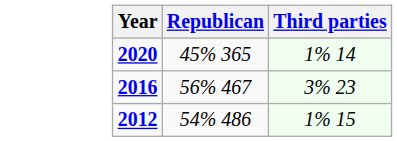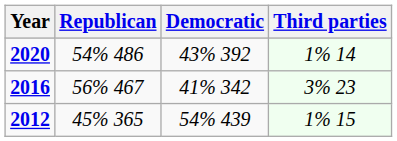+ column: (215, 21)
(215, 54) 45% 365 -> (108, 54) 54% 486
(215, 120) 54% 486 -> (108, 120) 45% 365
